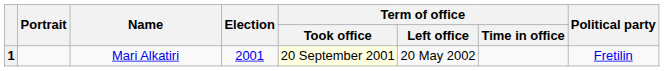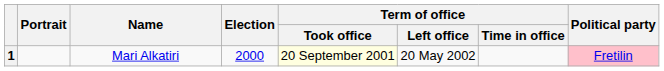(250, 55) 2001 -> (250, 55) 2000
(613, 55) no background -> (613, 55) pink background
